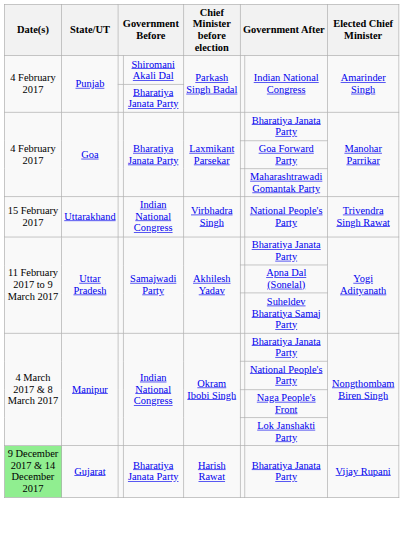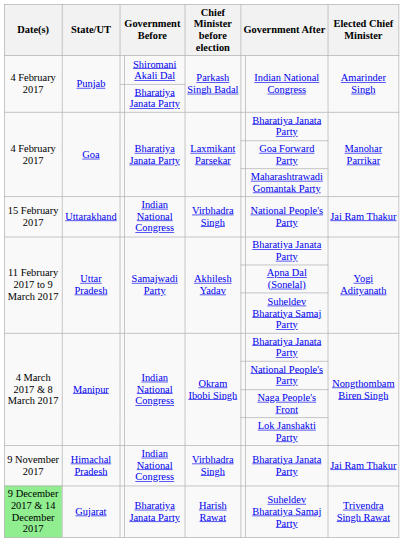(363, 217) Trivendra Singh Rawat -> (363, 217) Jai Ram Thakur
+ row: (91, 465)
(286, 471) Bharatiya Janata Party -> (287, 511) Suheldev Bharatiya Samaj Party
(363, 471) Vijay Rupani -> (363, 511) Trivendra Singh Rawat
